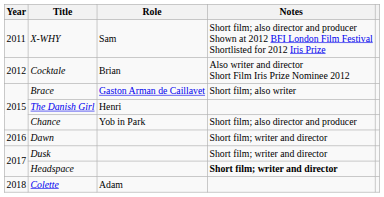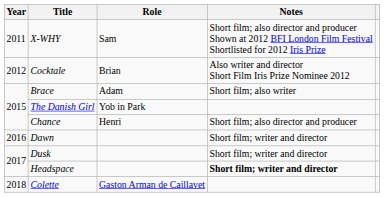(152, 91) Gaston Arman de Caillavet -> (111, 91) Adam
(110, 107) Henri -> (122, 107) Yob in Park
(122, 122) Yob in Park -> (110, 122) Henri
(111, 184) Adam -> (152, 184) Gaston Arman de Caillavet
